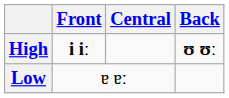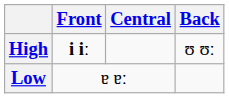(200, 48) bold -> (200, 48) normal
